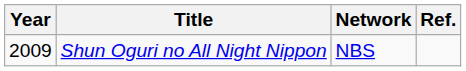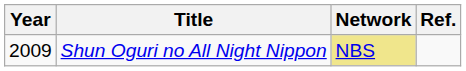(355, 50) no background -> (355, 50) khaki background
